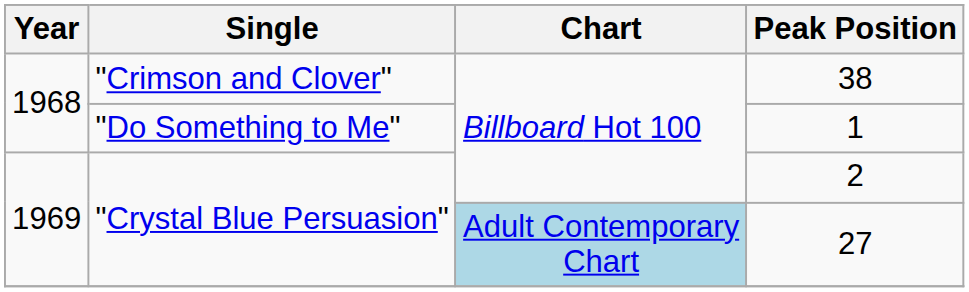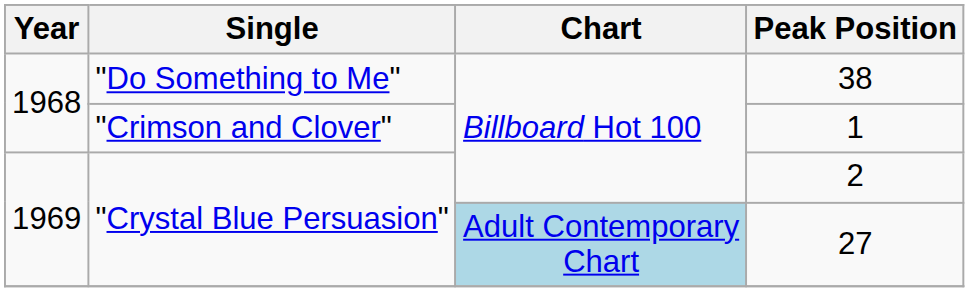(244, 78) "Crimson and Clover" -> (248, 78) "Do Something to Me"
(248, 127) "Do Something to Me" -> (244, 127) "Crimson and Clover"
